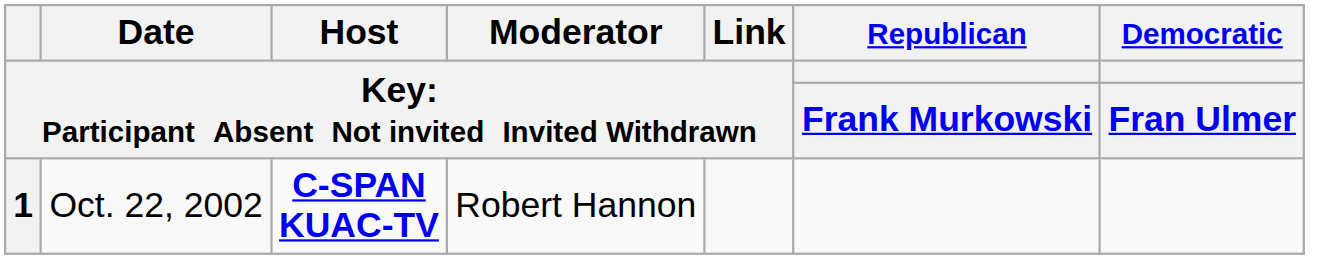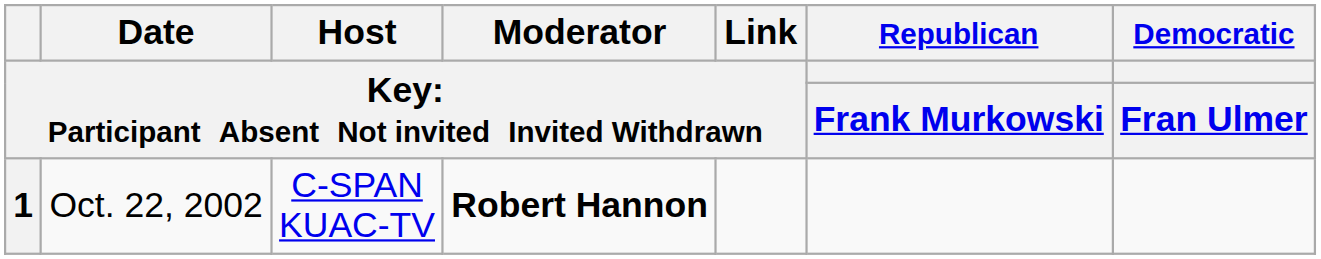(359, 205) bold -> (357, 205) normal
(576, 205) normal -> (580, 205) bold
